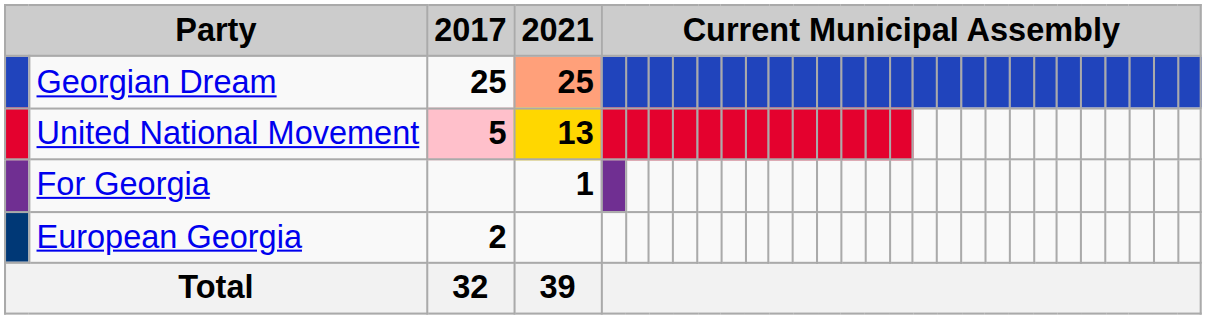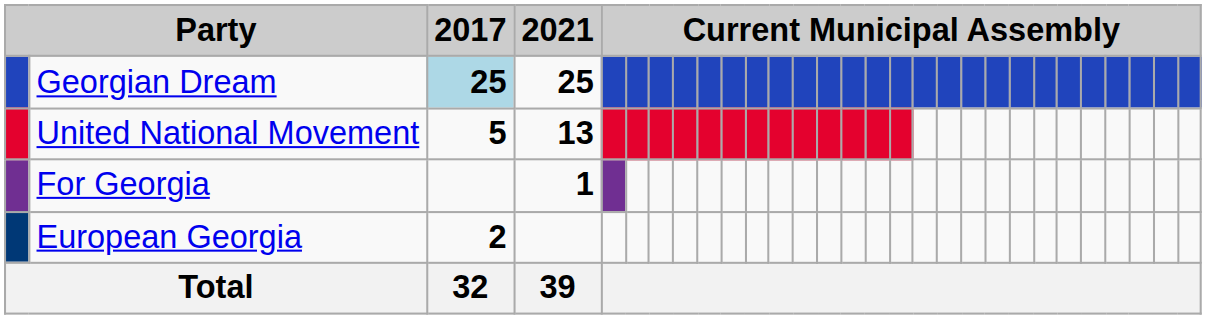(488, 81) no background -> (488, 81) lightblue background
(576, 81) lightsalmon background -> (576, 81) no background
(497, 133) pink background -> (497, 133) no background
(576, 133) gold background -> (576, 133) no background
